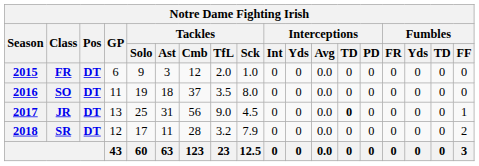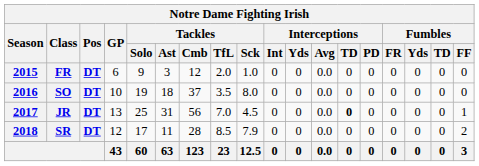(116, 92) 11 -> (116, 92) 10
(224, 111) 9.0 -> (224, 111) 7.0
(224, 131) 3.2 -> (224, 131) 8.5
